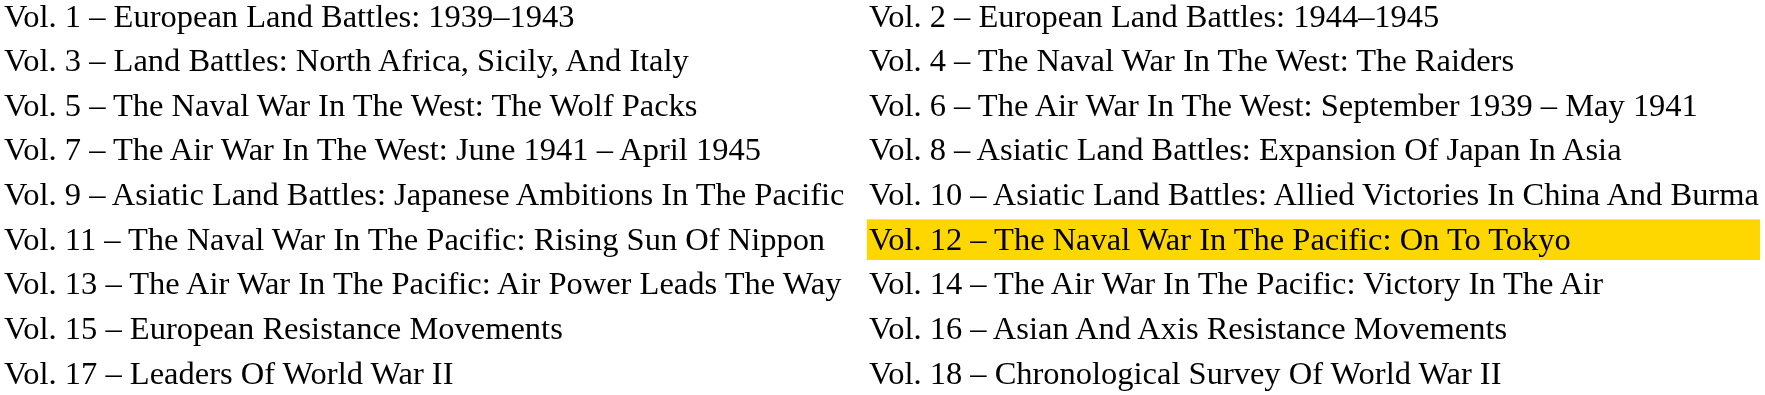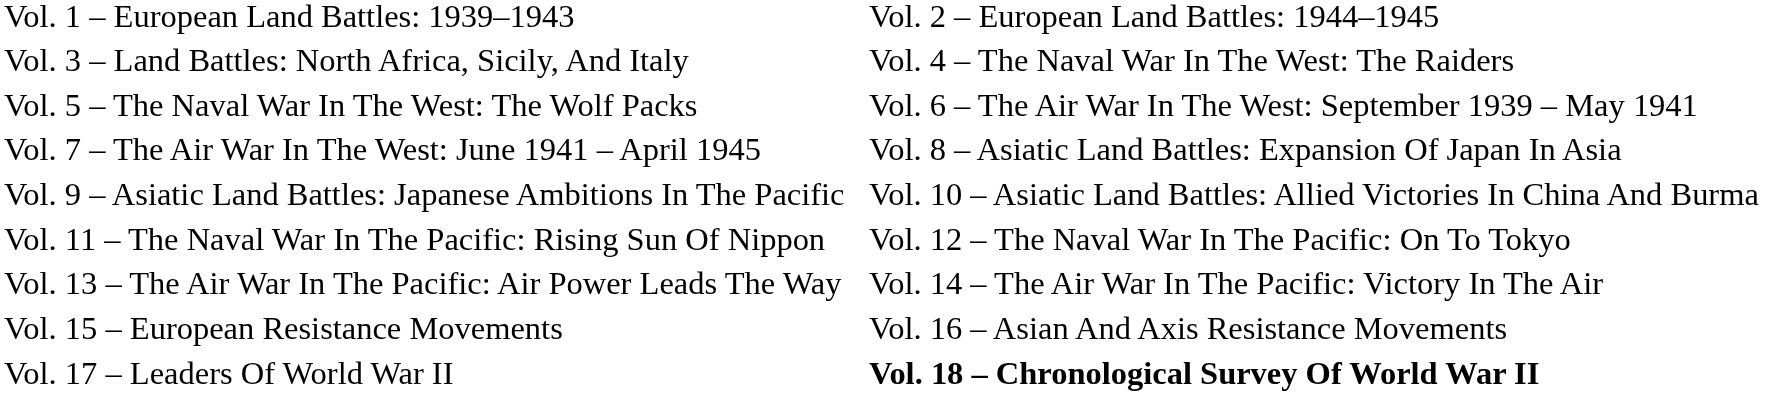(1220, 239) gold background -> (1220, 239) no background
(1185, 373) normal -> (1204, 373) bold
